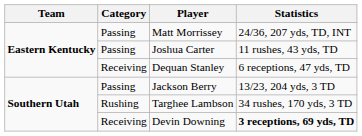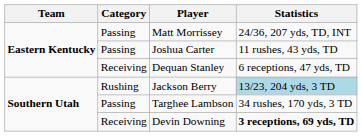(118, 85) Passing -> (120, 85) Rushing
(287, 85) no background -> (287, 85) lightblue background
(120, 103) Rushing -> (118, 103) Passing
